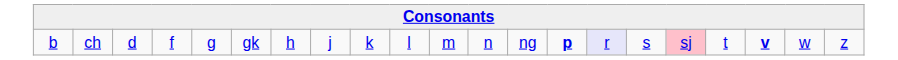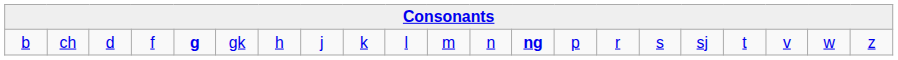(211, 42) normal -> (195, 42) bold
(528, 42) normal -> (533, 42) bold
(567, 42) bold -> (575, 42) normal
(607, 42) lavender background -> (618, 42) no background
(686, 42) pink background -> (702, 42) no background
(765, 42) bold -> (787, 42) normal
